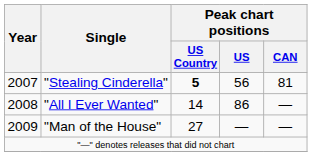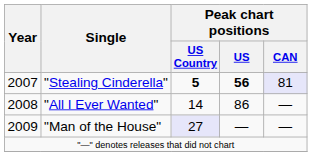(242, 83) normal -> (242, 83) bold
(285, 83) no background -> (285, 83) lavender background
(195, 126) no background -> (195, 126) lavender background
